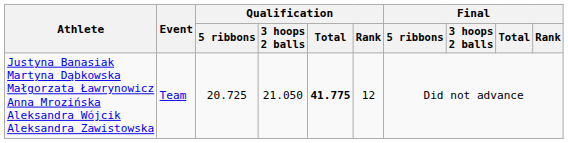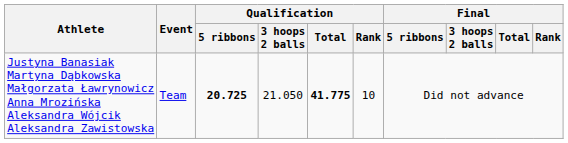(227, 95) normal -> (227, 95) bold
(369, 95) 12 -> (369, 95) 10
